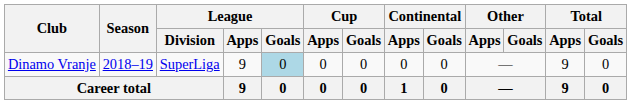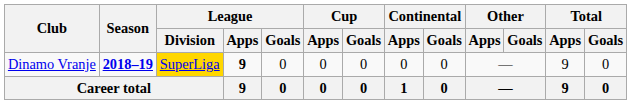(128, 64) normal -> (128, 64) bold
(190, 64) no background -> (190, 64) gold background
(242, 64) normal -> (242, 64) bold
(283, 64) lightblue background -> (283, 64) no background
